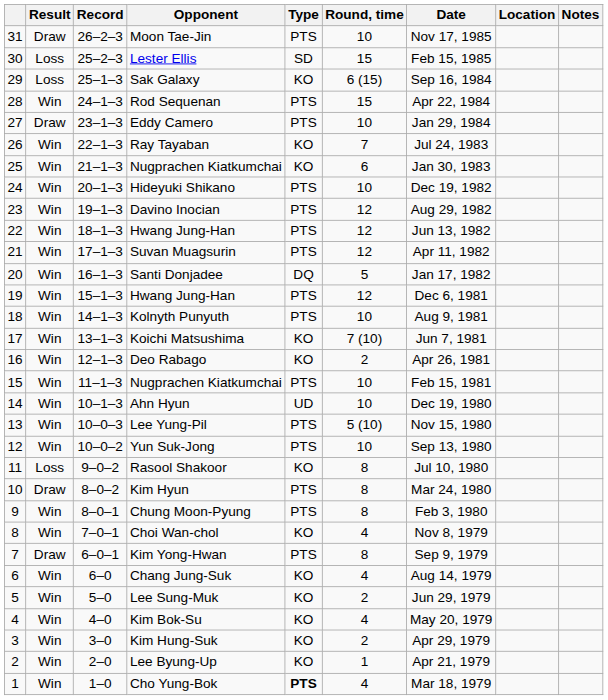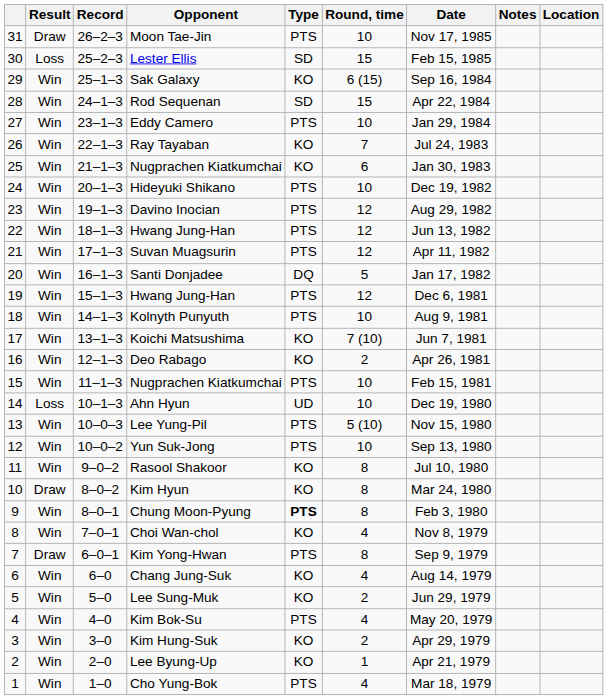columns swapped: (527, 15) <-> (580, 15)
(50, 79) Loss -> (50, 79) Win
(304, 101) PTS -> (303, 101) SD
(50, 123) Draw -> (50, 123) Win
(50, 403) Win -> (50, 403) Loss
(50, 468) Loss -> (50, 468) Win
(304, 489) PTS -> (304, 489) KO
(304, 511) normal -> (304, 511) bold
(304, 619) KO -> (304, 619) PTS
(304, 683) bold -> (304, 683) normal
